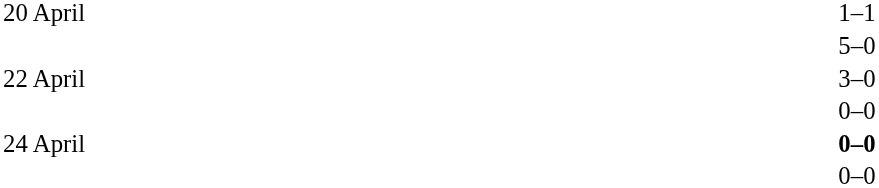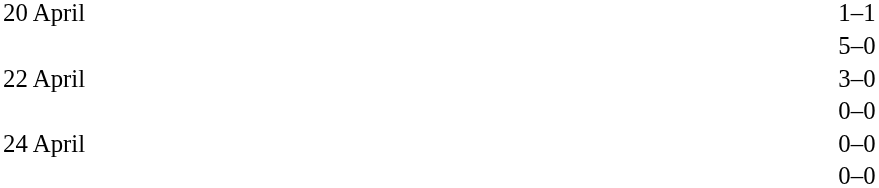(857, 143) bold -> (857, 143) normal
